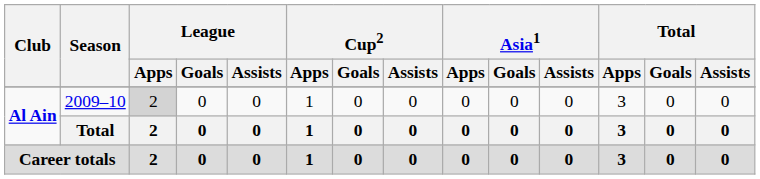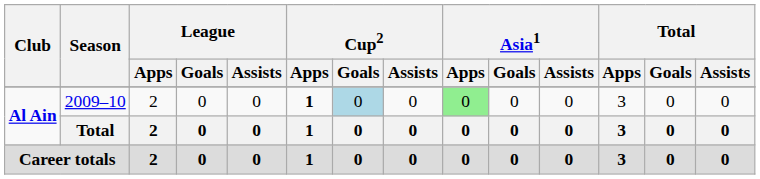(153, 101) lightgrey background -> (153, 101) no background
(309, 101) normal -> (309, 101) bold
(358, 101) no background -> (358, 101) lightblue background
(465, 101) no background -> (465, 101) lightgreen background
